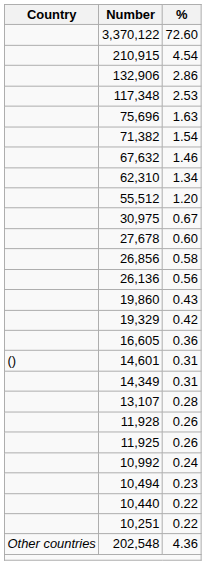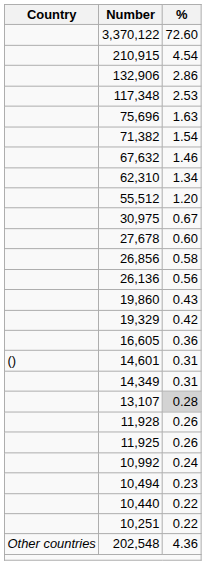(185, 401) no background -> (185, 401) lightgrey background
